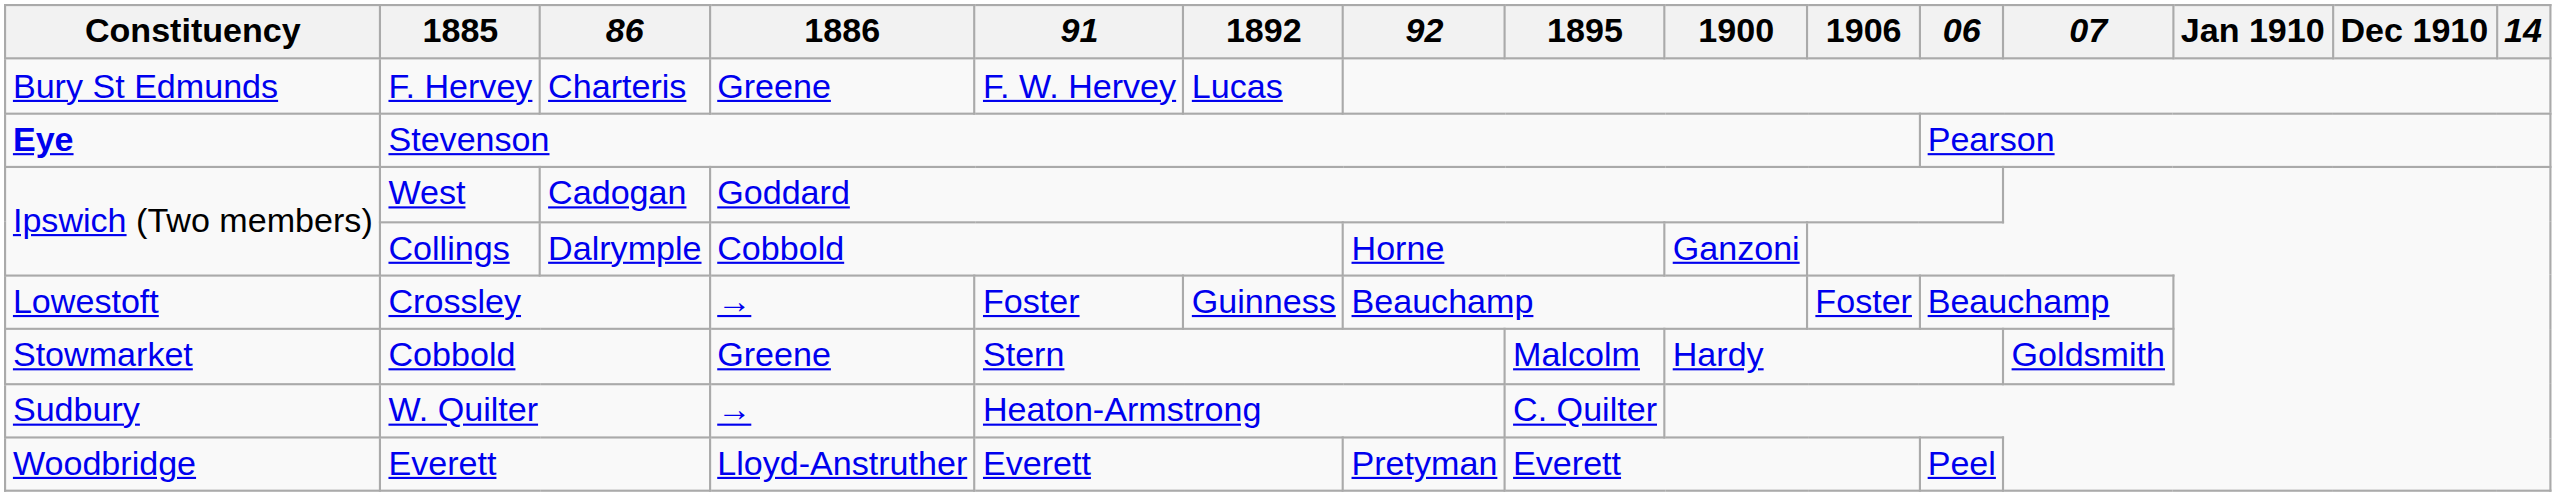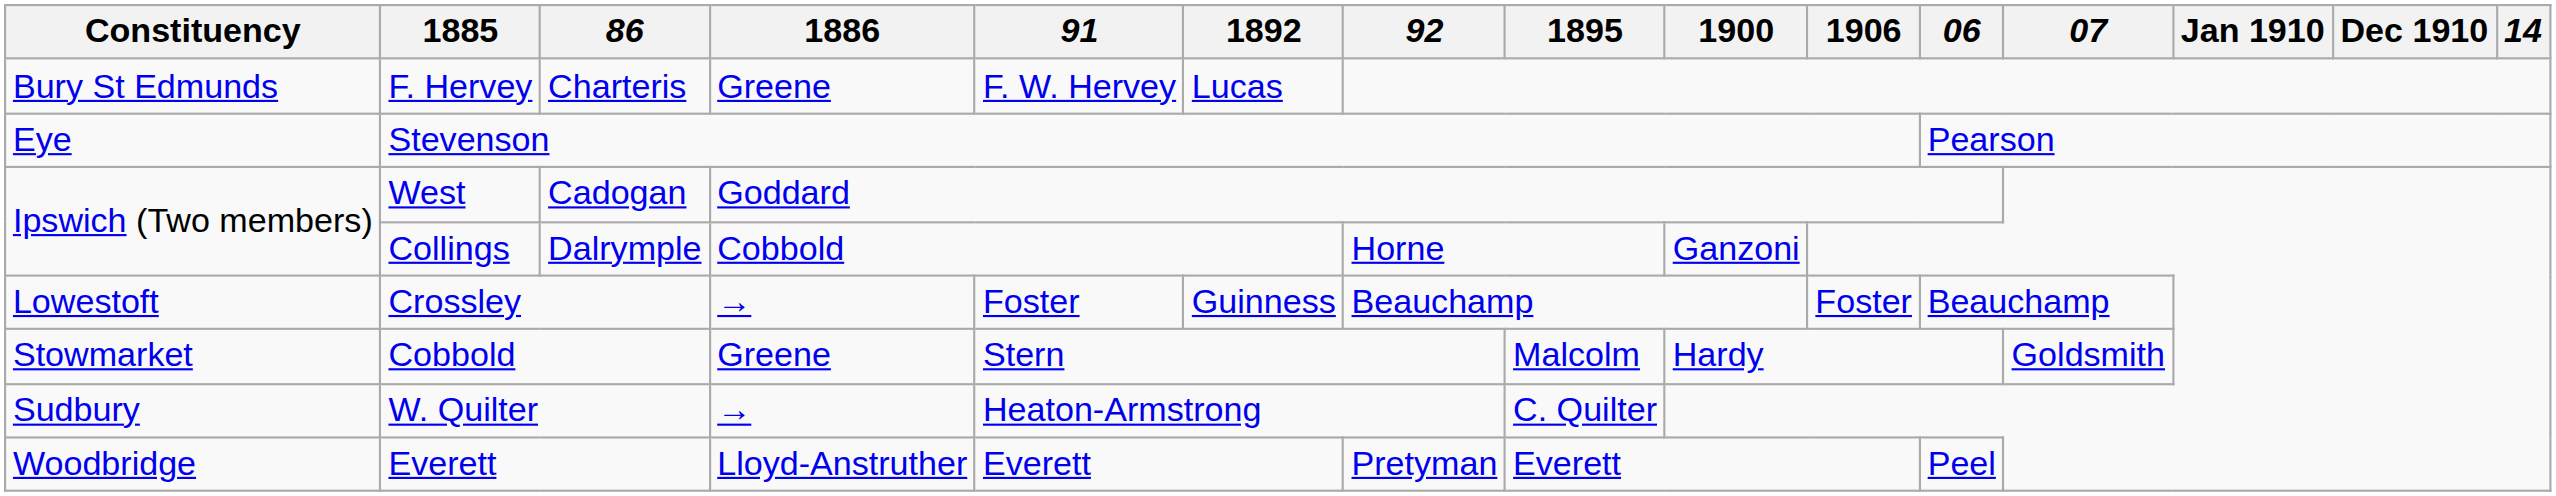(43, 139) bold -> (42, 139) normal
